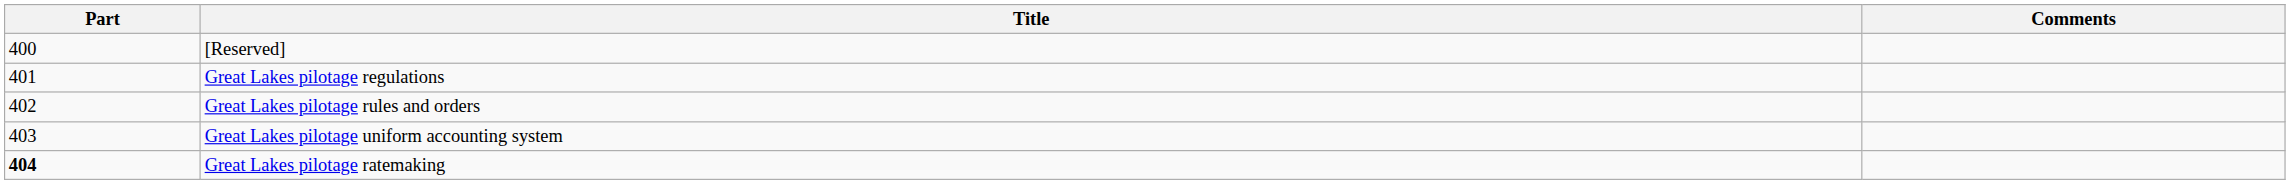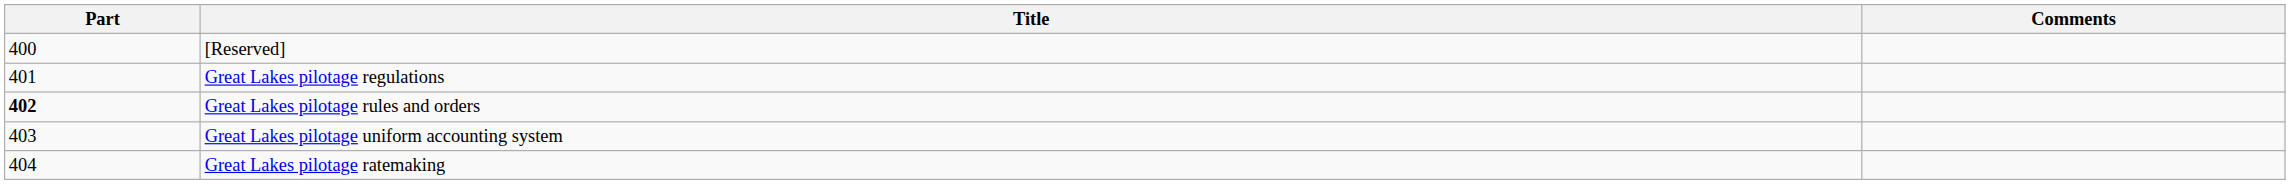(23, 106) normal -> (23, 106) bold
(23, 164) bold -> (23, 164) normal
